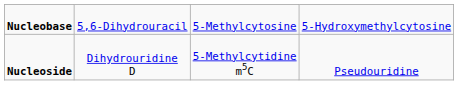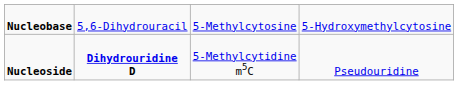(132, 65) normal -> (132, 65) bold
